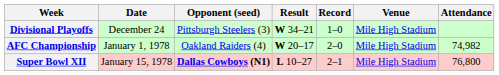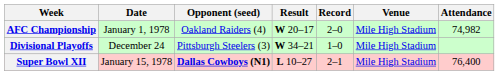rows swapped: (51, 29) <-> (51, 45)
(466, 62) 76,800 -> (466, 62) 76,400
